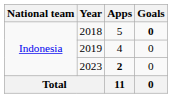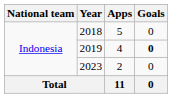(151, 31) bold -> (151, 31) normal
(151, 48) normal -> (151, 48) bold
(120, 66) bold -> (120, 66) normal
